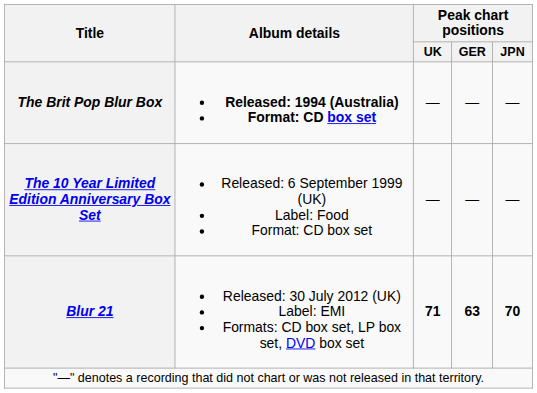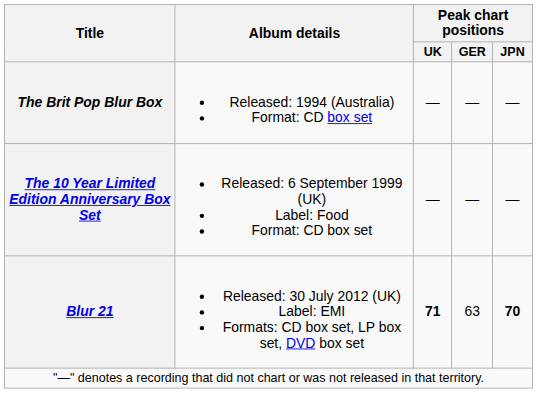(294, 110) bold -> (294, 110) normal
(472, 312) bold -> (472, 312) normal
